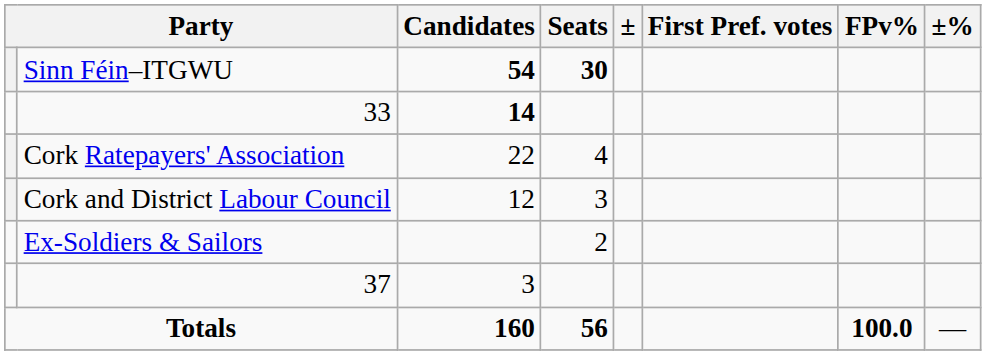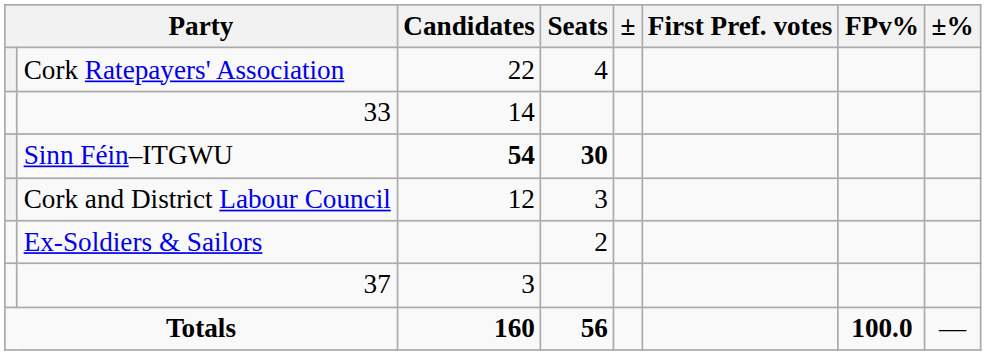rows swapped: (128, 69) <-> (184, 155)
(521, 112) bold -> (521, 112) normal
